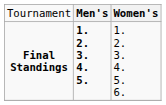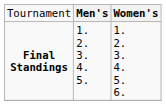(83, 55) bold -> (83, 55) normal
